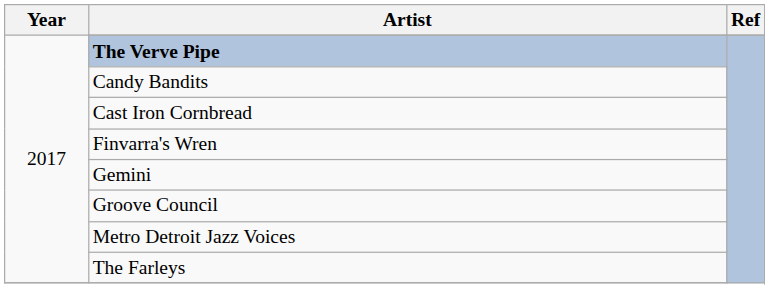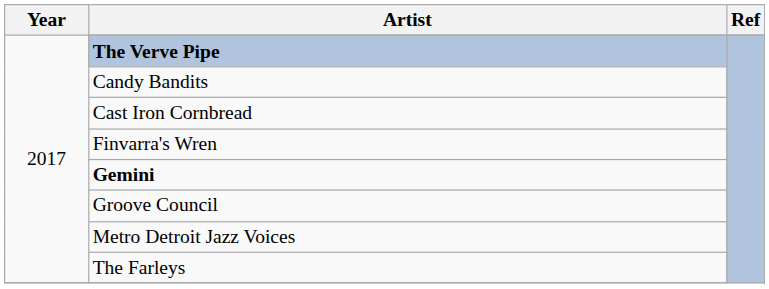(122, 174) normal -> (124, 174) bold
